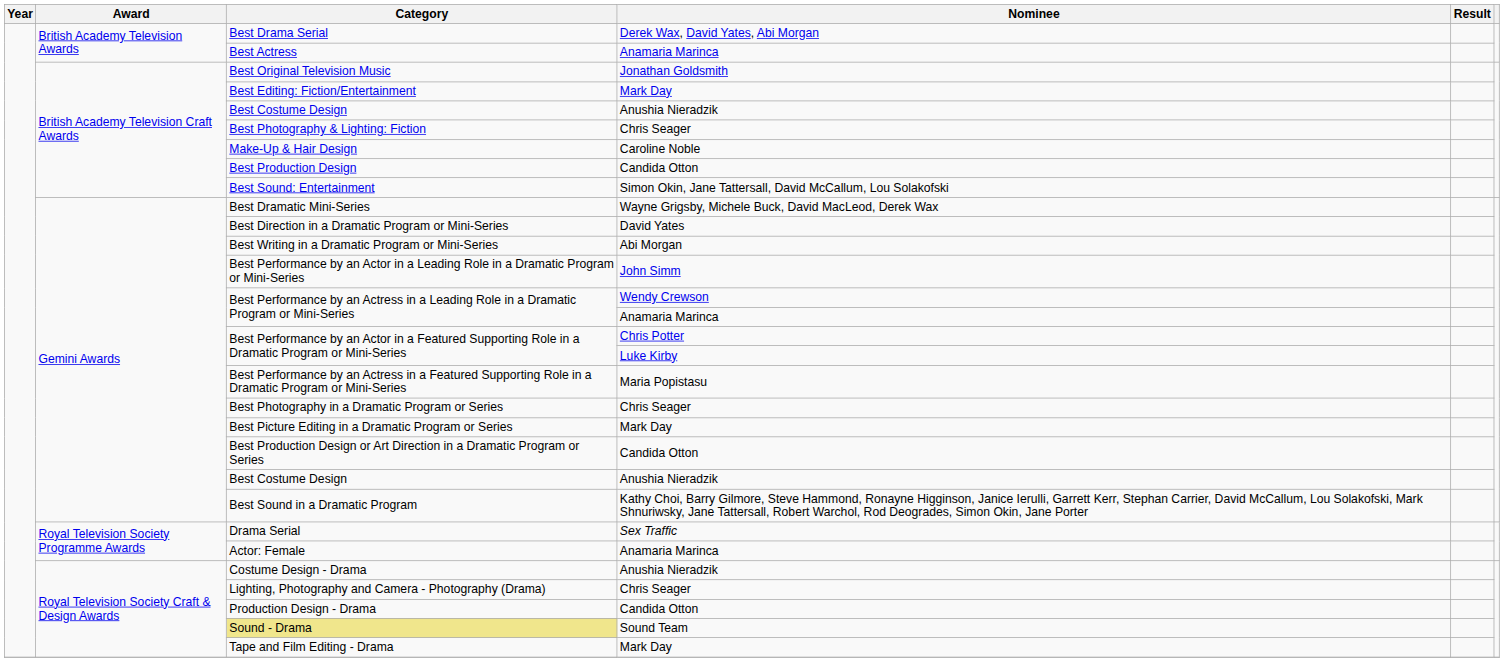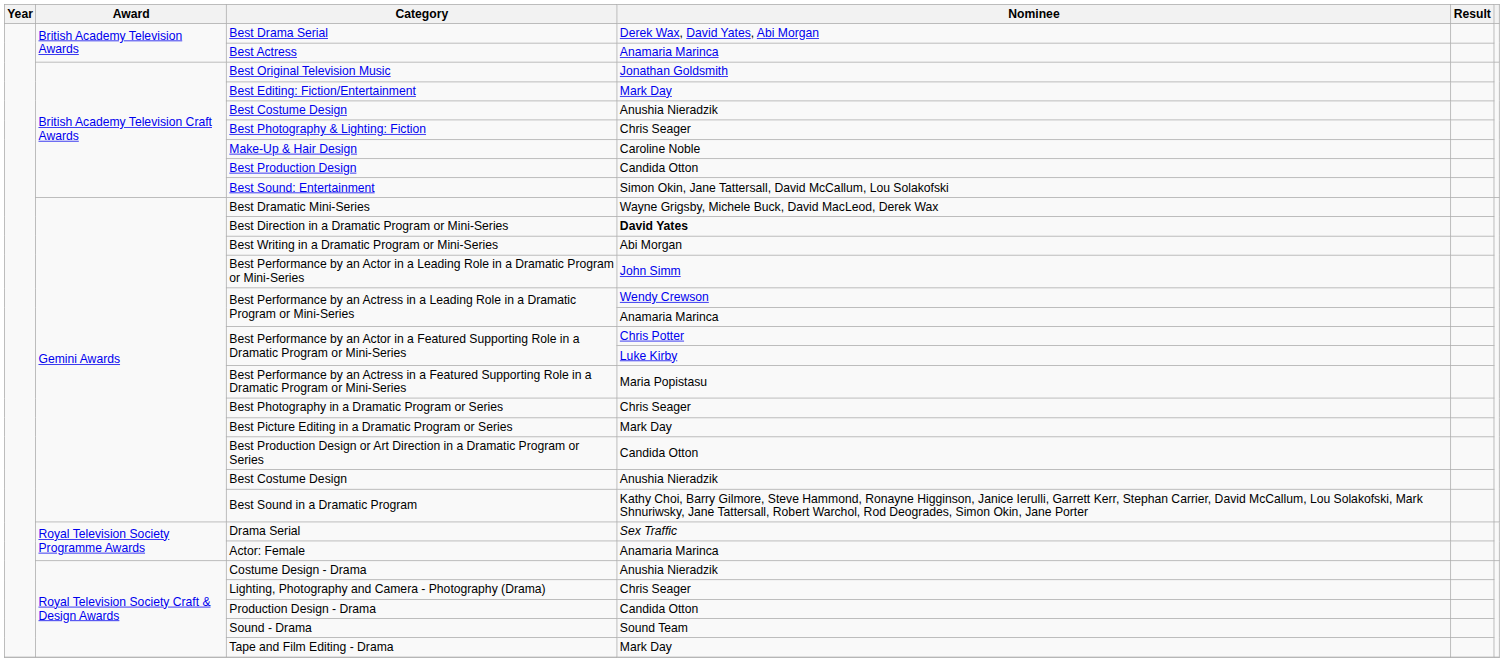(652, 226) normal -> (654, 226) bold
(271, 628) khaki background -> (271, 628) no background
